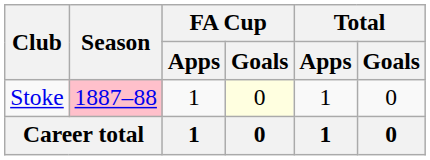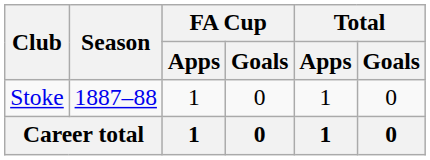(116, 97) pink background -> (116, 97) no background
(260, 97) lightyellow background -> (260, 97) no background
